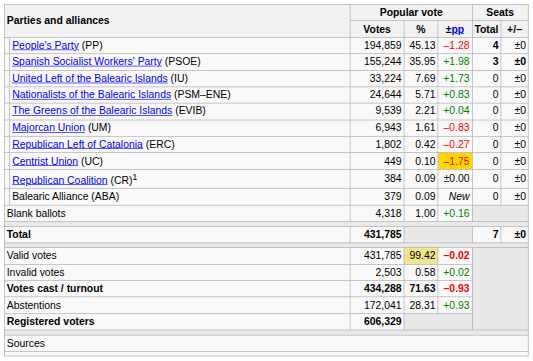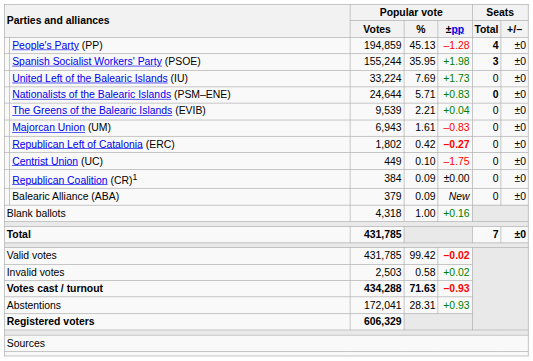(520, 62) bold -> (520, 62) normal
(496, 95) normal -> (496, 95) bold
(457, 144) normal -> (457, 144) bold
(457, 161) gold background -> (457, 161) no background
(423, 256) khaki background -> (423, 256) no background
